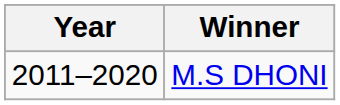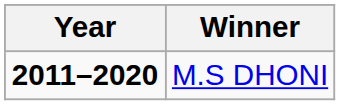(85, 74) normal -> (85, 74) bold
